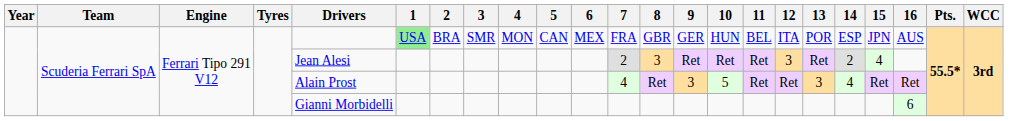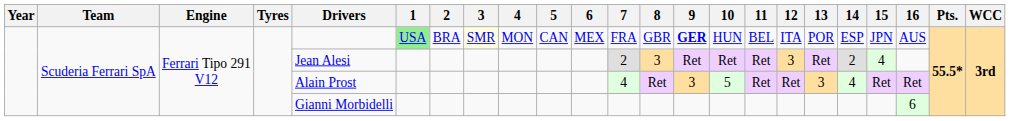(481, 38) no background -> (481, 38) lightyellow background
(691, 38) normal -> (692, 38) bold
